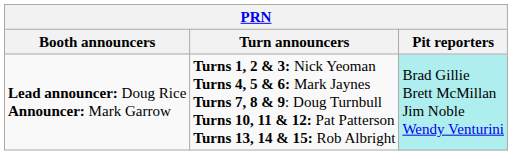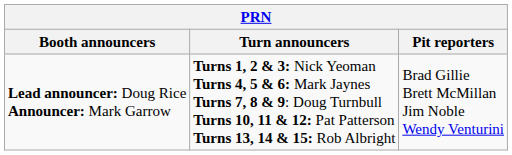(453, 102) paleturquoise background -> (453, 102) no background
